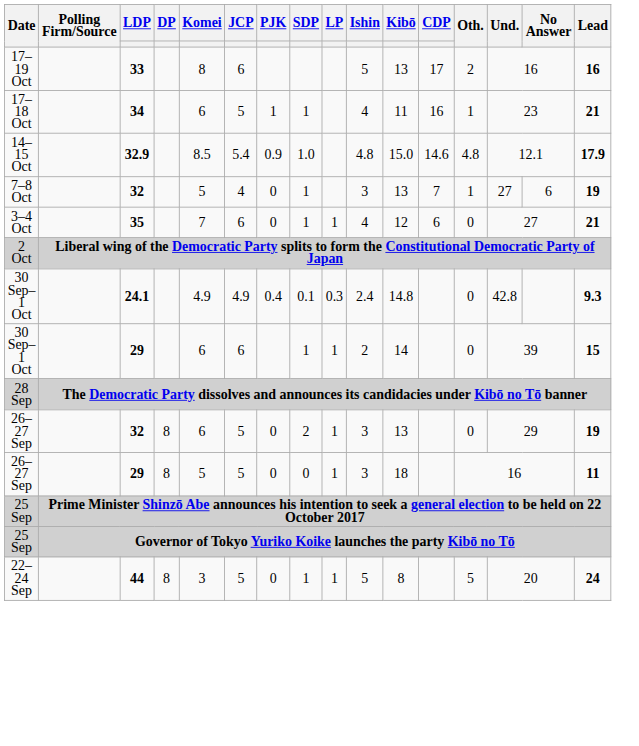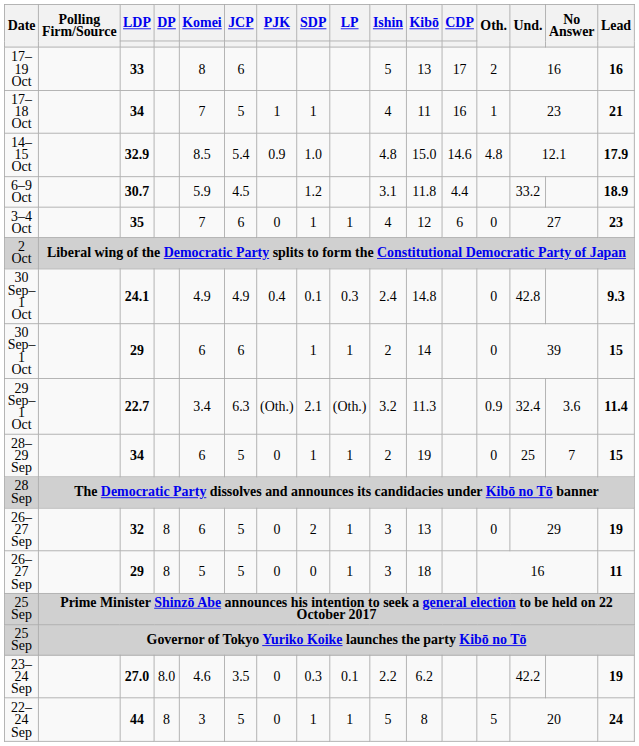(202, 111) 6 -> (202, 111) 7
+ row: (22, 191)
- row: (22, 191)
(593, 222) 21 -> (616, 222) 23
+ row: (22, 406)
+ row: (22, 455)
+ row: (22, 676)
